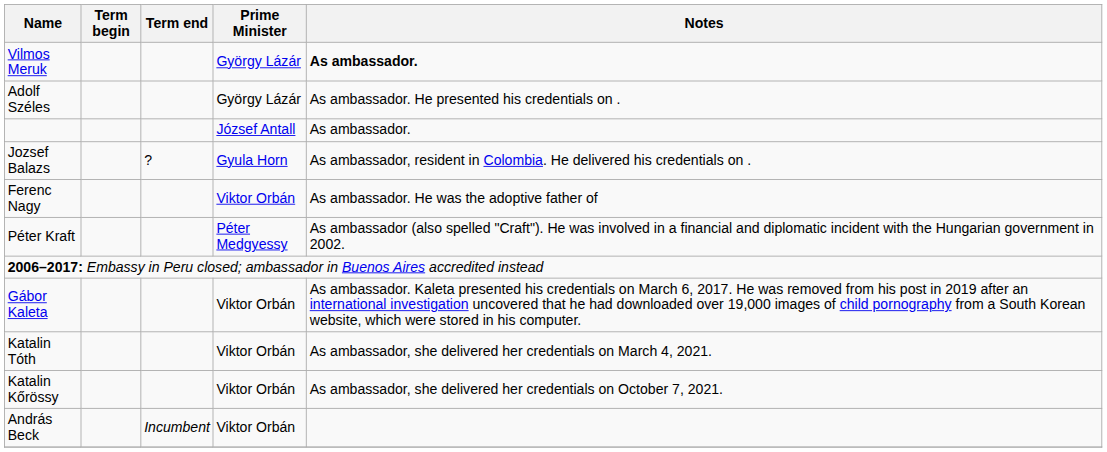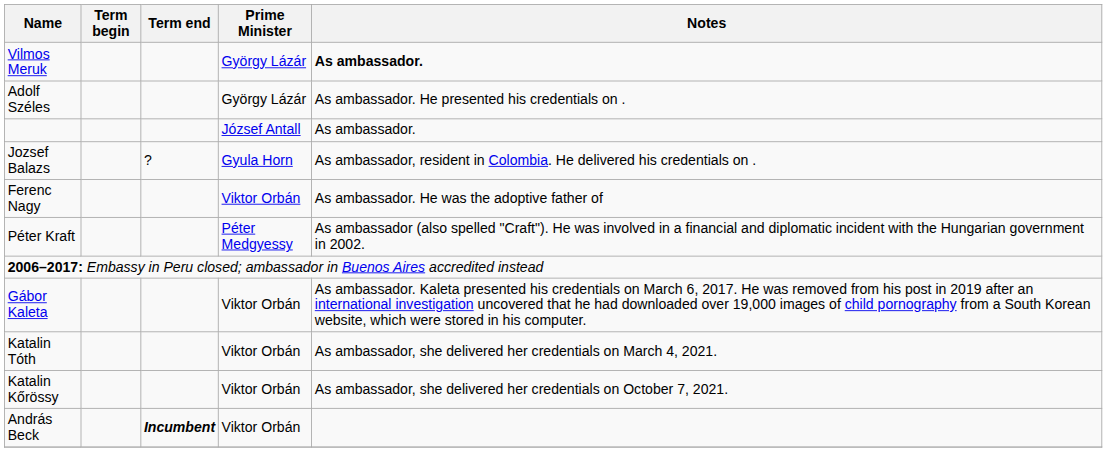(177, 427) normal -> (179, 427) bold
